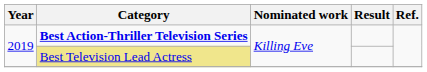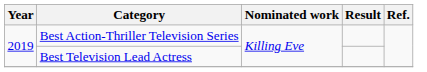(144, 35) bold -> (139, 35) normal
(116, 56) khaki background -> (116, 56) no background
